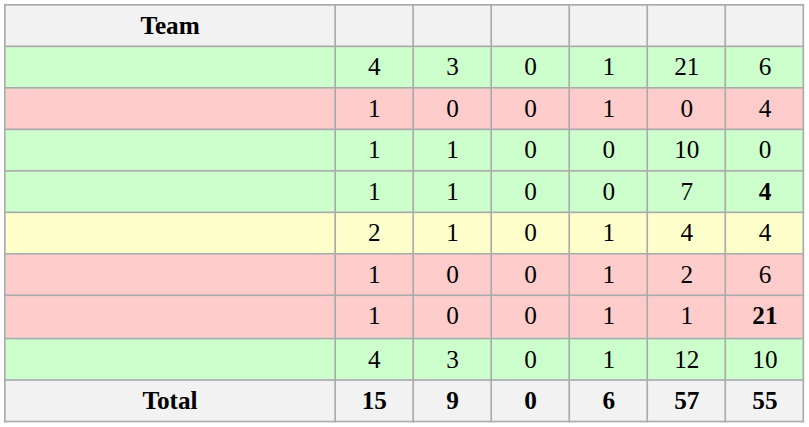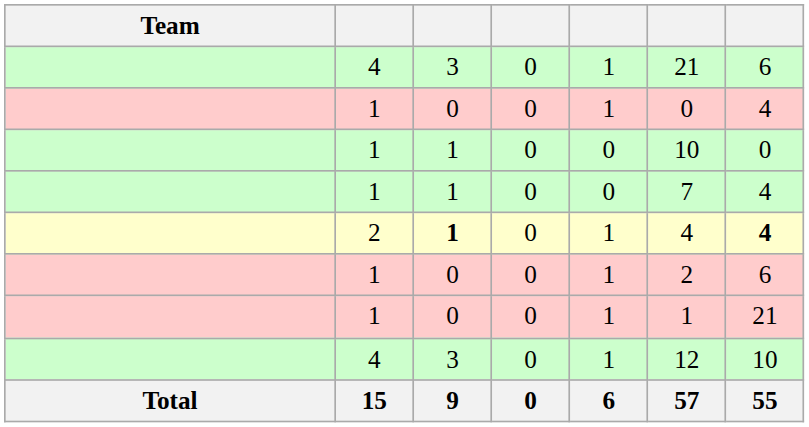(765, 191) bold -> (765, 191) normal
(452, 233) normal -> (452, 233) bold
(765, 233) normal -> (765, 233) bold
(765, 316) bold -> (765, 316) normal
